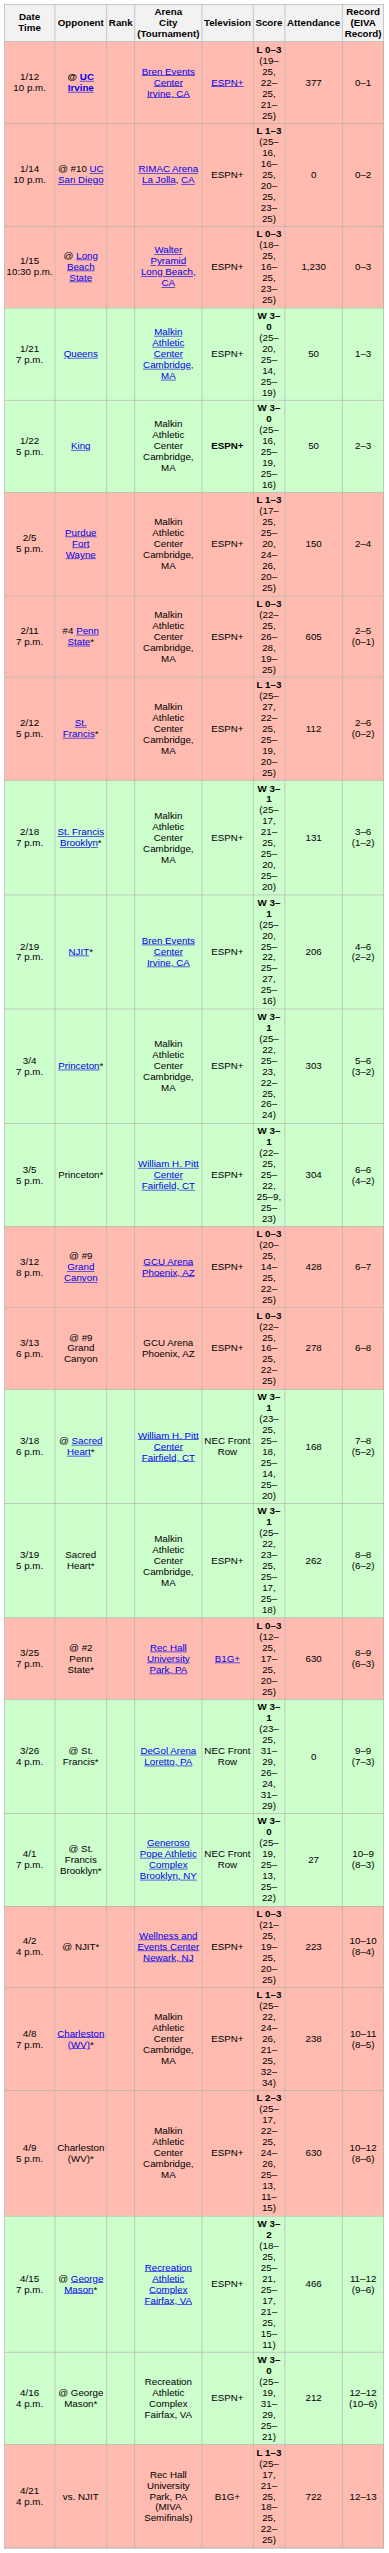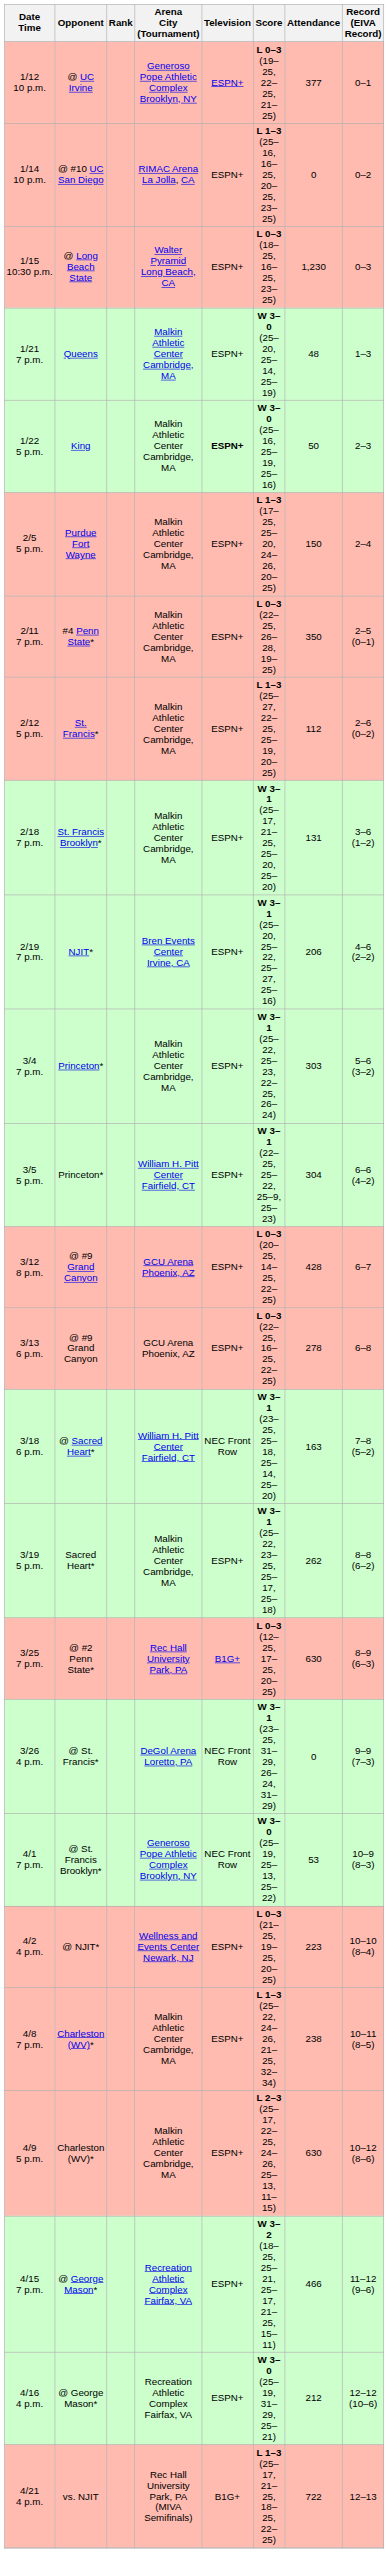(81, 82) bold -> (81, 82) normal
(168, 82) Bren Events Center Irvine, CA -> (168, 82) Generoso Pope Athletic Complex Brooklyn, NY
(314, 354) 50 -> (314, 354) 48
(314, 636) 605 -> (314, 636) 350
(314, 1446) 168 -> (314, 1446) 163
(314, 1860) 27 -> (314, 1860) 53
